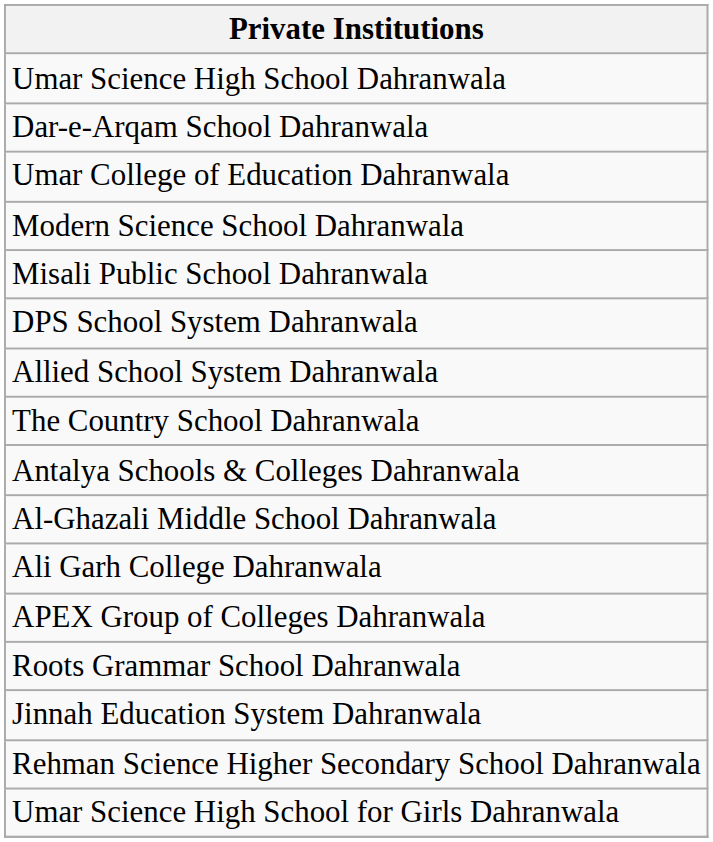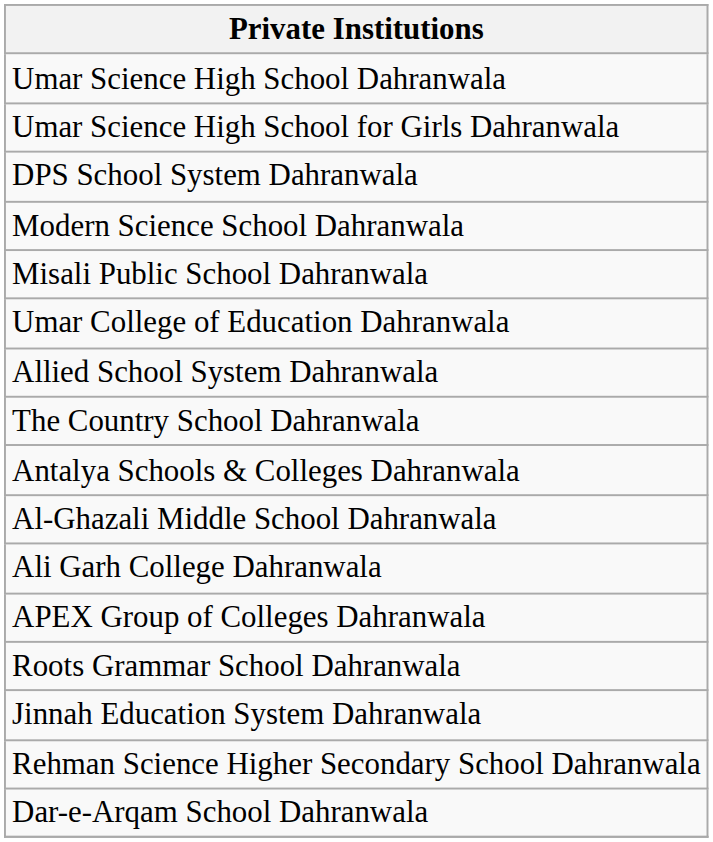(220, 126) Dar-e-Arqam School Dahranwala -> (316, 126) Umar Science High School for Girls Dahranwala
(261, 175) Umar College of Education Dahranwala -> (215, 175) DPS School System Dahranwala
(215, 322) DPS School System Dahranwala -> (261, 322) Umar College of Education Dahranwala
(316, 812) Umar Science High School for Girls Dahranwala -> (220, 812) Dar-e-Arqam School Dahranwala
